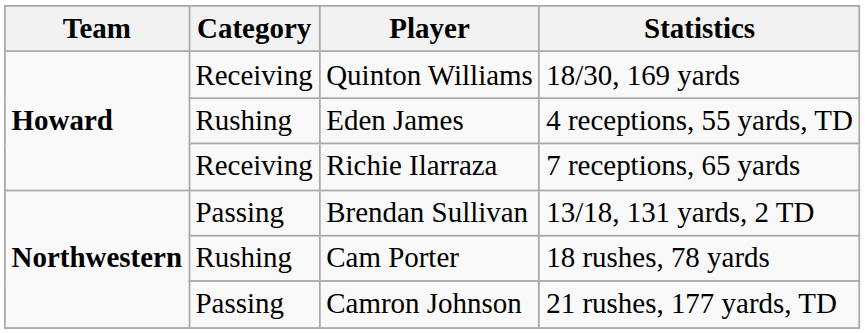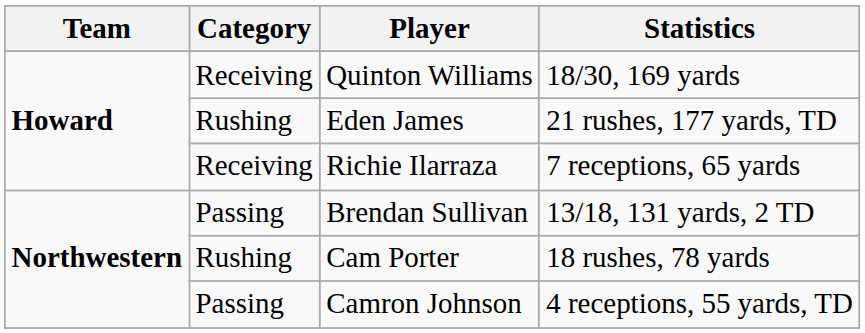(700, 120) 4 receptions, 55 yards, TD -> (692, 120) 21 rushes, 177 yards, TD
(692, 303) 21 rushes, 177 yards, TD -> (700, 303) 4 receptions, 55 yards, TD
